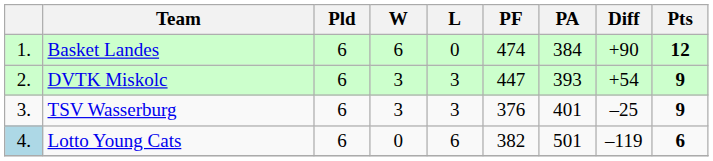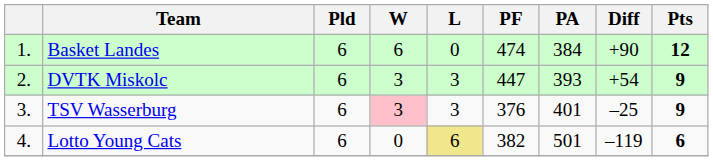(398, 110) no background -> (398, 110) pink background
(24, 140) lightblue background -> (24, 140) no background
(455, 140) no background -> (455, 140) khaki background
